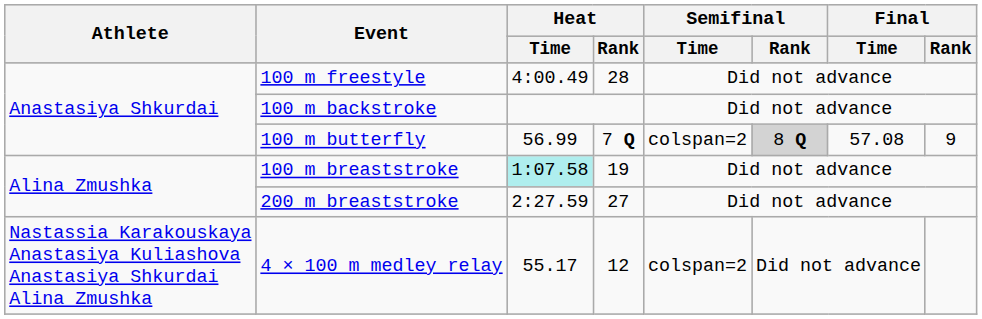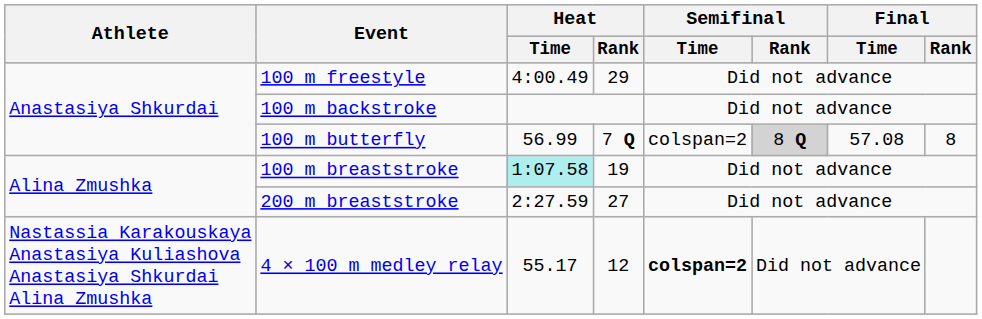(618, 78) 28 -> (618, 78) 29
(951, 140) 9 -> (951, 140) 8
(697, 265) normal -> (697, 265) bold
